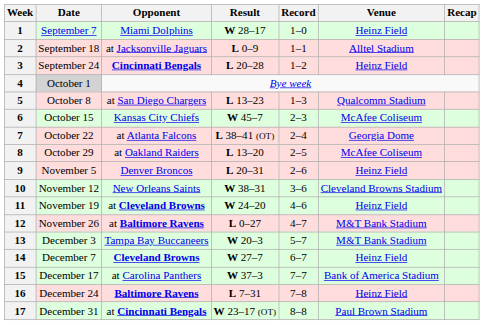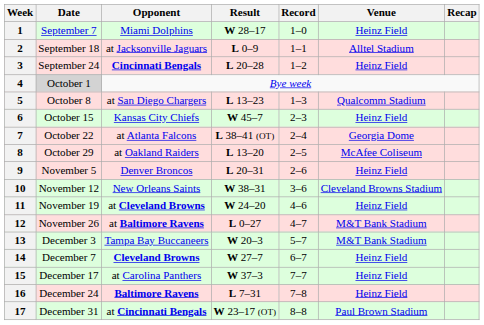(381, 118) McAfee Coliseum -> (381, 118) Heinz Field
(381, 275) Bank of America Stadium -> (381, 275) Heinz Field
